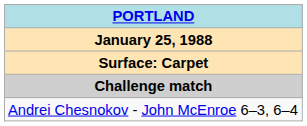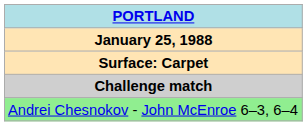(153, 110) no background -> (153, 110) lightgreen background
